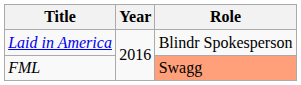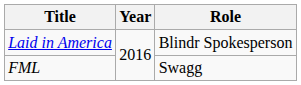(180, 67) lightsalmon background -> (180, 67) no background
